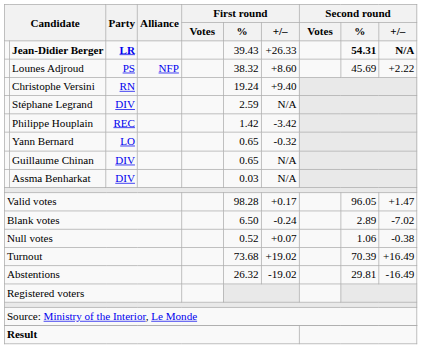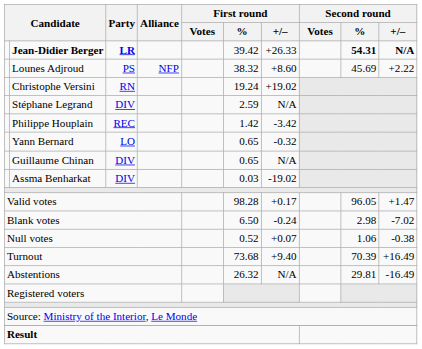(246, 50) 39.43 -> (246, 50) 39.42
(284, 87) +9.40 -> (281, 87) +19.02
(287, 178) N/A -> (282, 178) -19.02
(367, 220) 2.89 -> (367, 220) 2.98
(281, 256) +19.02 -> (284, 256) +9.40
(282, 275) -19.02 -> (287, 275) N/A
